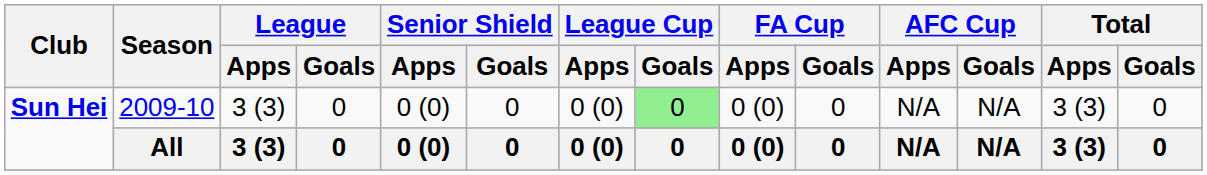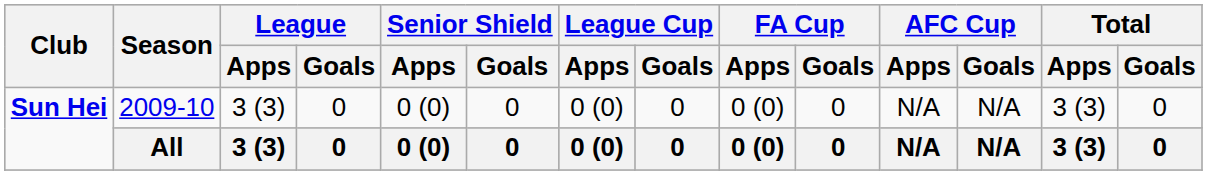(677, 107) lightgreen background -> (677, 107) no background
